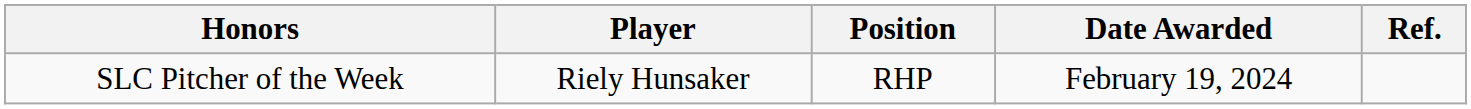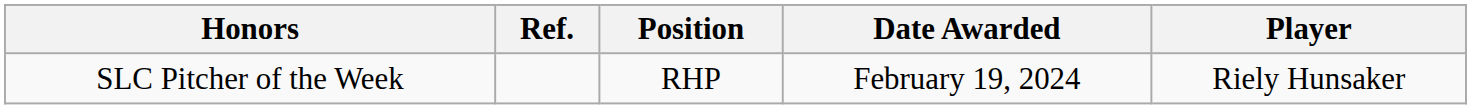columns swapped: (653, 28) <-> (1415, 28)
